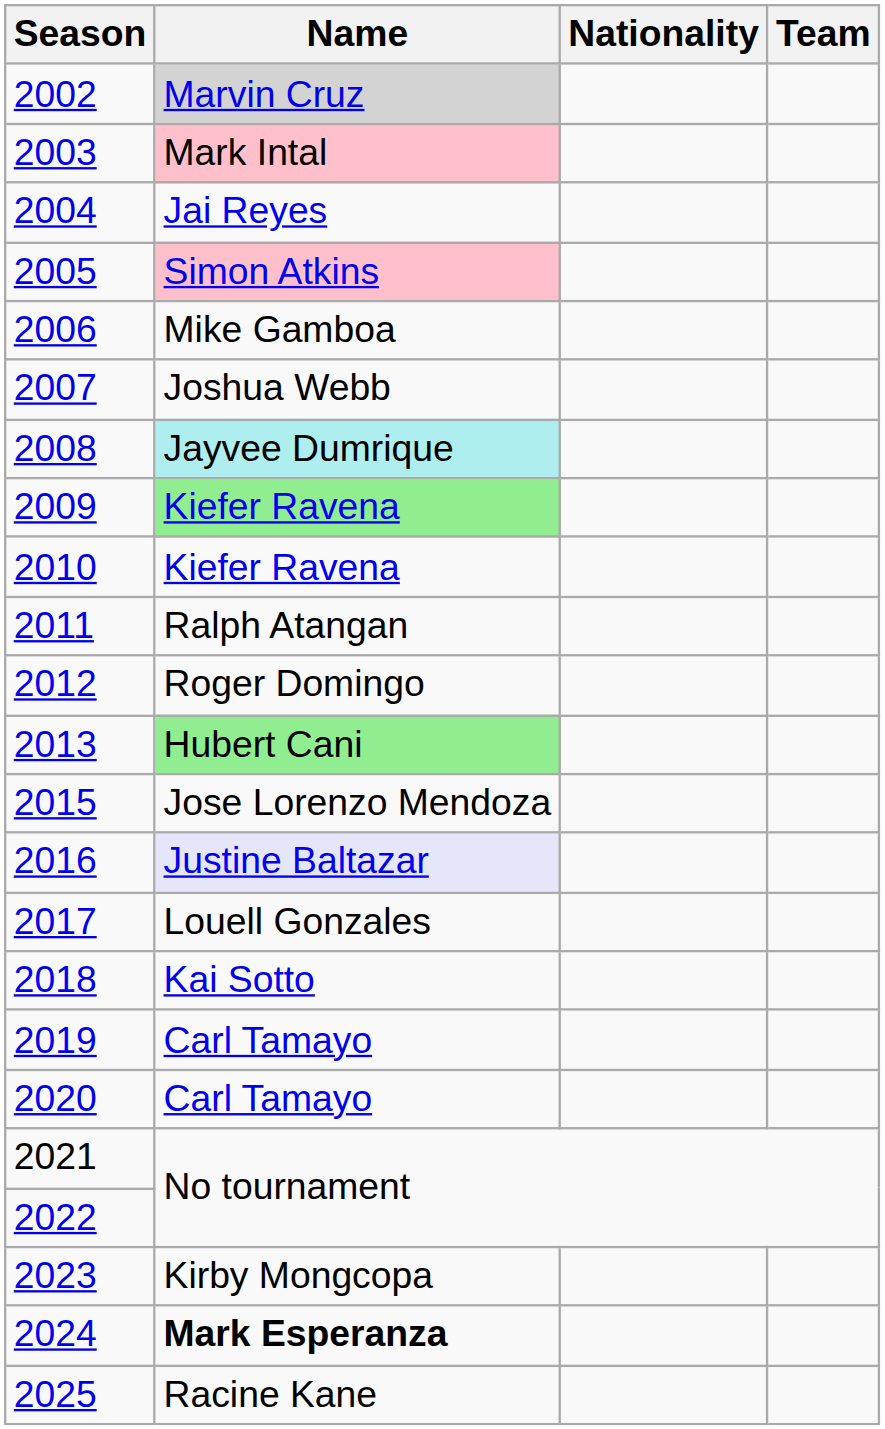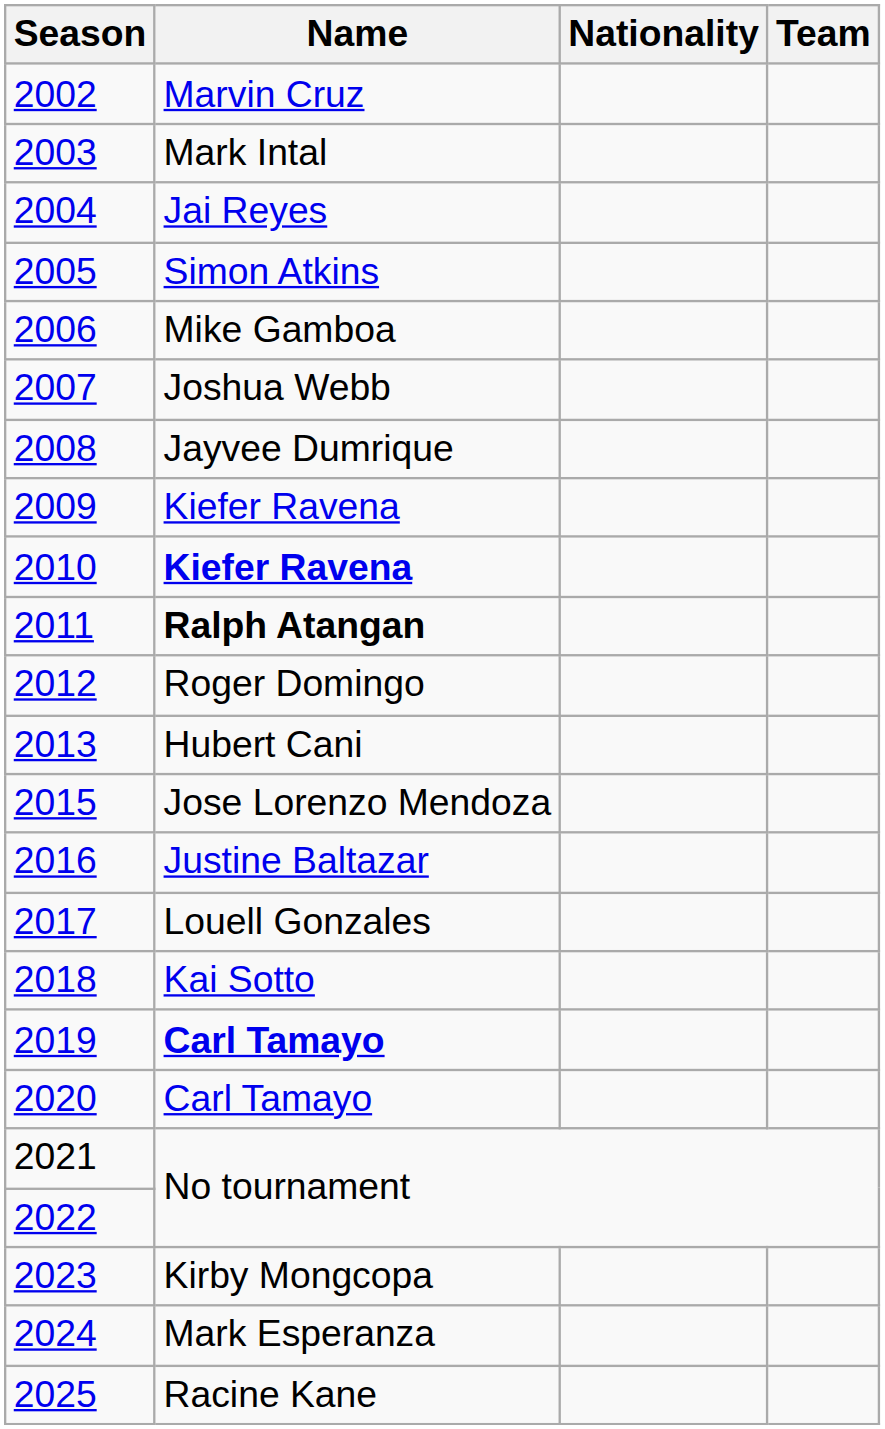(264, 93) lightgrey background -> (264, 93) no background
(245, 152) pink background -> (245, 152) no background
(271, 270) pink background -> (271, 270) no background
(309, 447) paleturquoise background -> (309, 447) no background
(282, 507) lightgreen background -> (282, 507) no background
(282, 566) normal -> (288, 566) bold
(286, 625) normal -> (294, 625) bold
(263, 743) lightgreen background -> (263, 743) no background
(296, 861) lavender background -> (296, 861) no background
(268, 1039) normal -> (274, 1039) bold
(306, 1334) bold -> (299, 1334) normal
